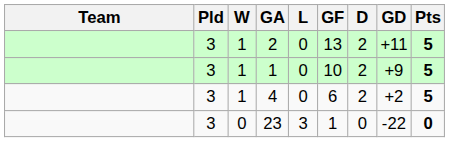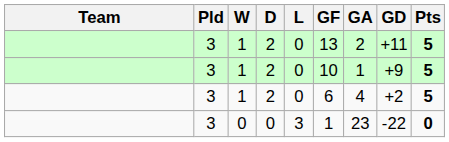columns swapped: (362, 17) <-> (273, 17)
